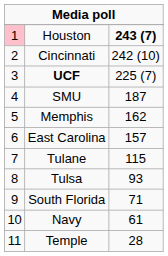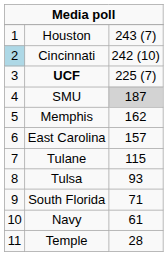(15, 35) pink background -> (15, 35) no background
(136, 35) bold -> (136, 35) normal
(15, 55) no background -> (15, 55) lightblue background
(136, 96) no background -> (136, 96) lightgrey background
